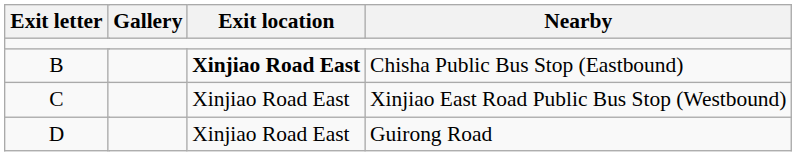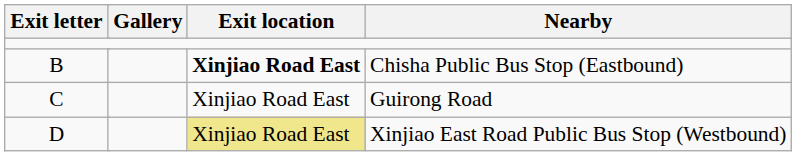(578, 99) Xinjiao East Road Public Bus Stop (Westbound) -> (431, 99) Guirong Road
(271, 133) no background -> (271, 133) khaki background
(431, 133) Guirong Road -> (578, 133) Xinjiao East Road Public Bus Stop (Westbound)
